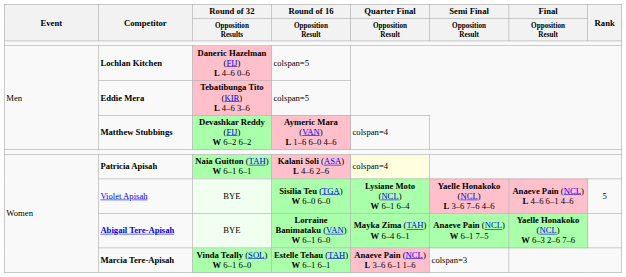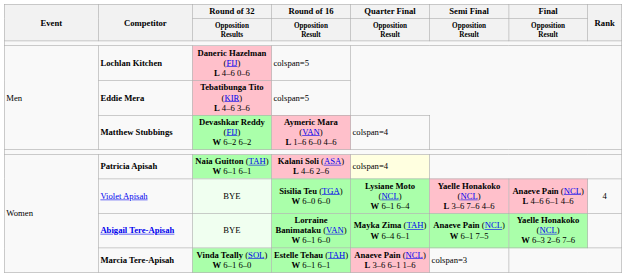(605, 196) 5 -> (605, 196) 4
